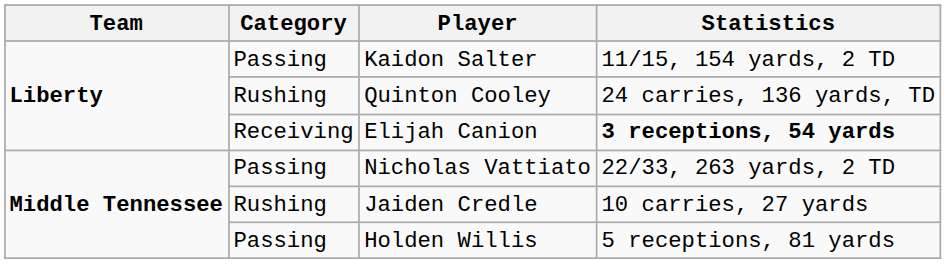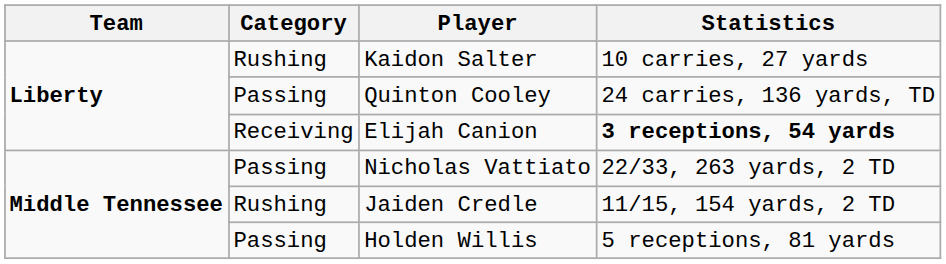(280, 59) Passing -> (280, 59) Rushing
(748, 59) 11/15, 154 yards, 2 TD -> (735, 59) 10 carries, 27 yards
(280, 96) Rushing -> (280, 96) Passing
(735, 204) 10 carries, 27 yards -> (748, 204) 11/15, 154 yards, 2 TD
